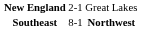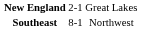(111, 22) bold -> (111, 22) normal
